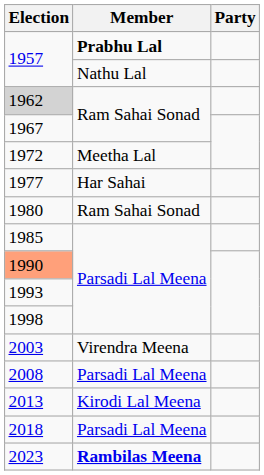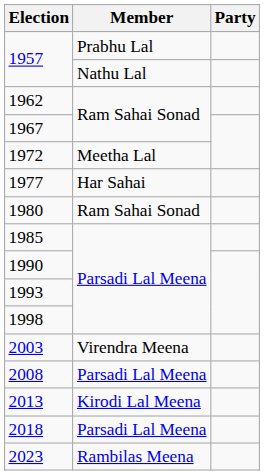(119, 45) bold -> (115, 45) normal
(26, 100) lightgrey background -> (26, 100) no background
(26, 264) lightsalmon background -> (26, 264) no background
(139, 456) bold -> (135, 456) normal
